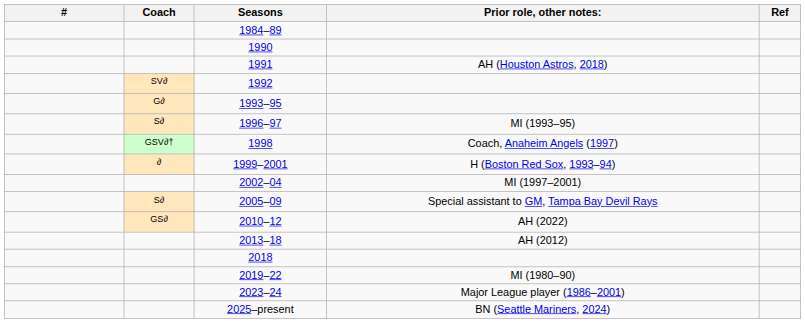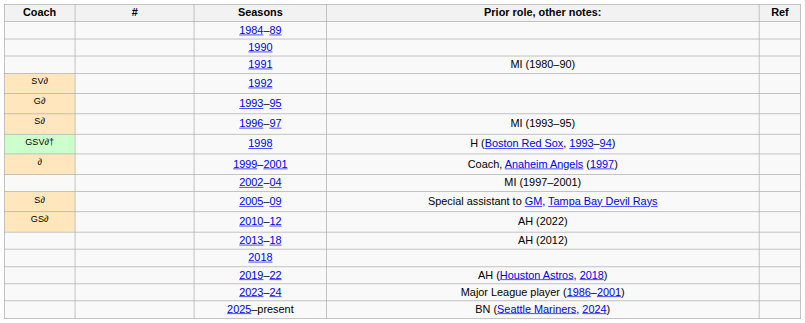columns swapped: (64, 13) <-> (159, 13)
(543, 64) AH (Houston Astros, 2018) -> (543, 64) MI (1980–90)
(543, 144) Coach, Anaheim Angels (1997) -> (543, 144) H (Boston Red Sox, 1993–94)
(543, 164) H (Boston Red Sox, 1993–94) -> (543, 164) Coach, Anaheim Angels (1997)
(543, 275) MI (1980–90) -> (543, 275) AH (Houston Astros, 2018)
